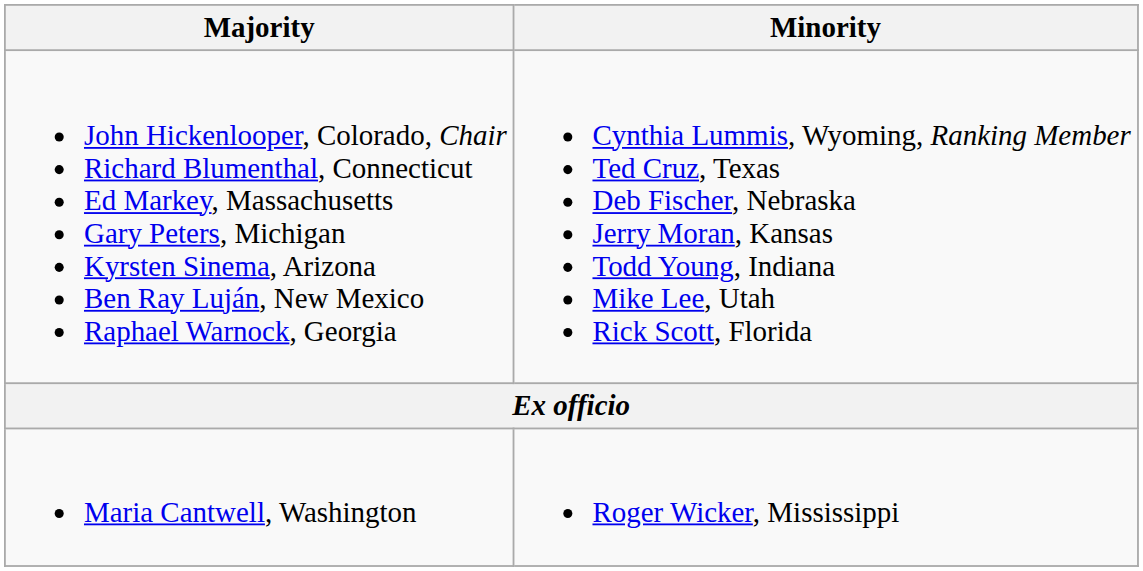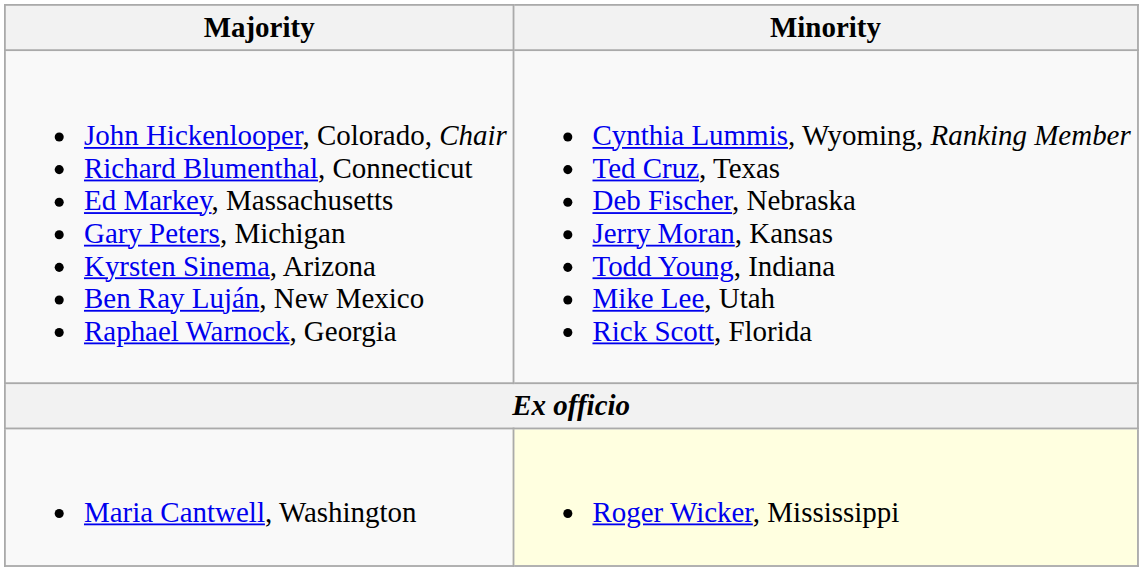(825, 513) no background -> (825, 513) lightyellow background
